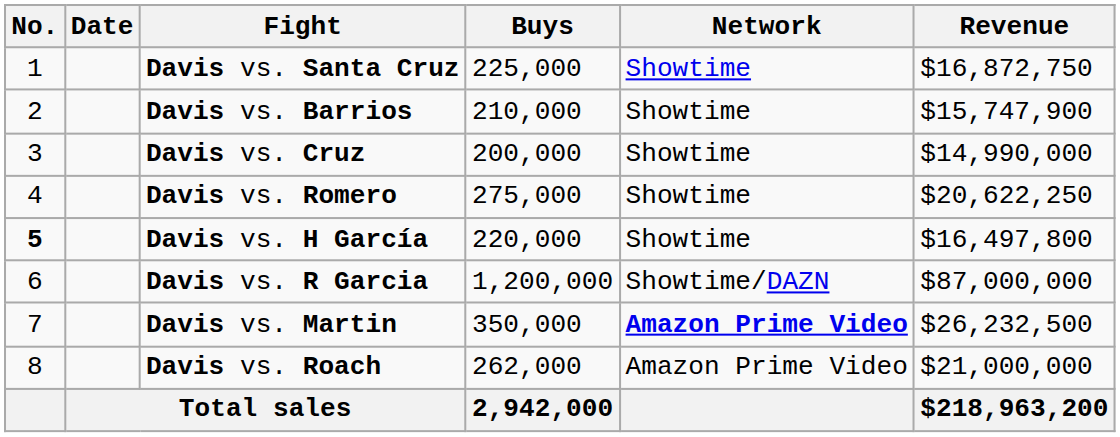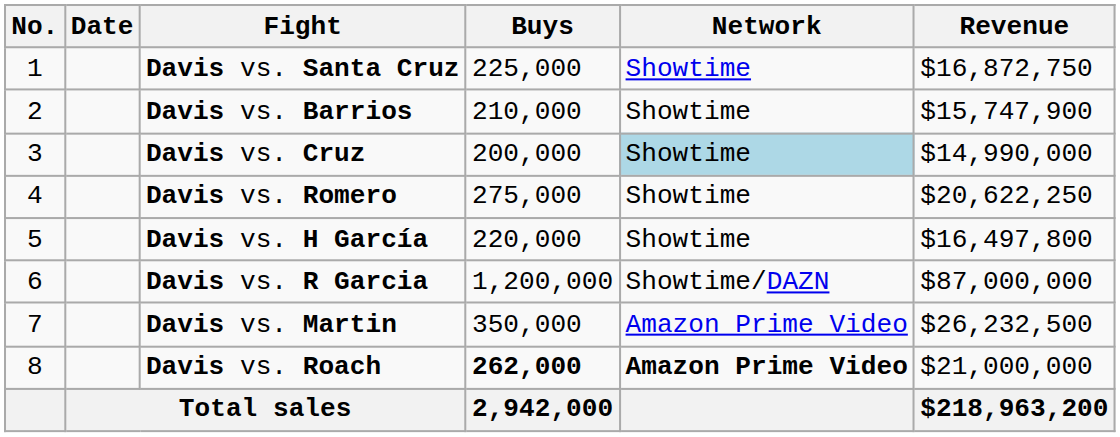(688, 154) no background -> (688, 154) lightblue background
(35, 239) bold -> (35, 239) normal
(767, 324) bold -> (767, 324) normal
(527, 367) normal -> (527, 367) bold
(767, 367) normal -> (767, 367) bold
